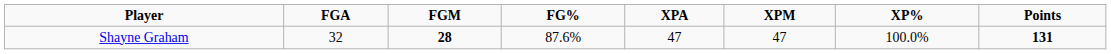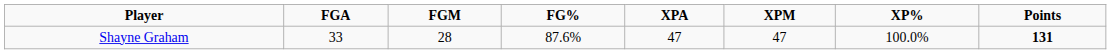(336, 37) 32 -> (336, 37) 33
(445, 37) bold -> (445, 37) normal
